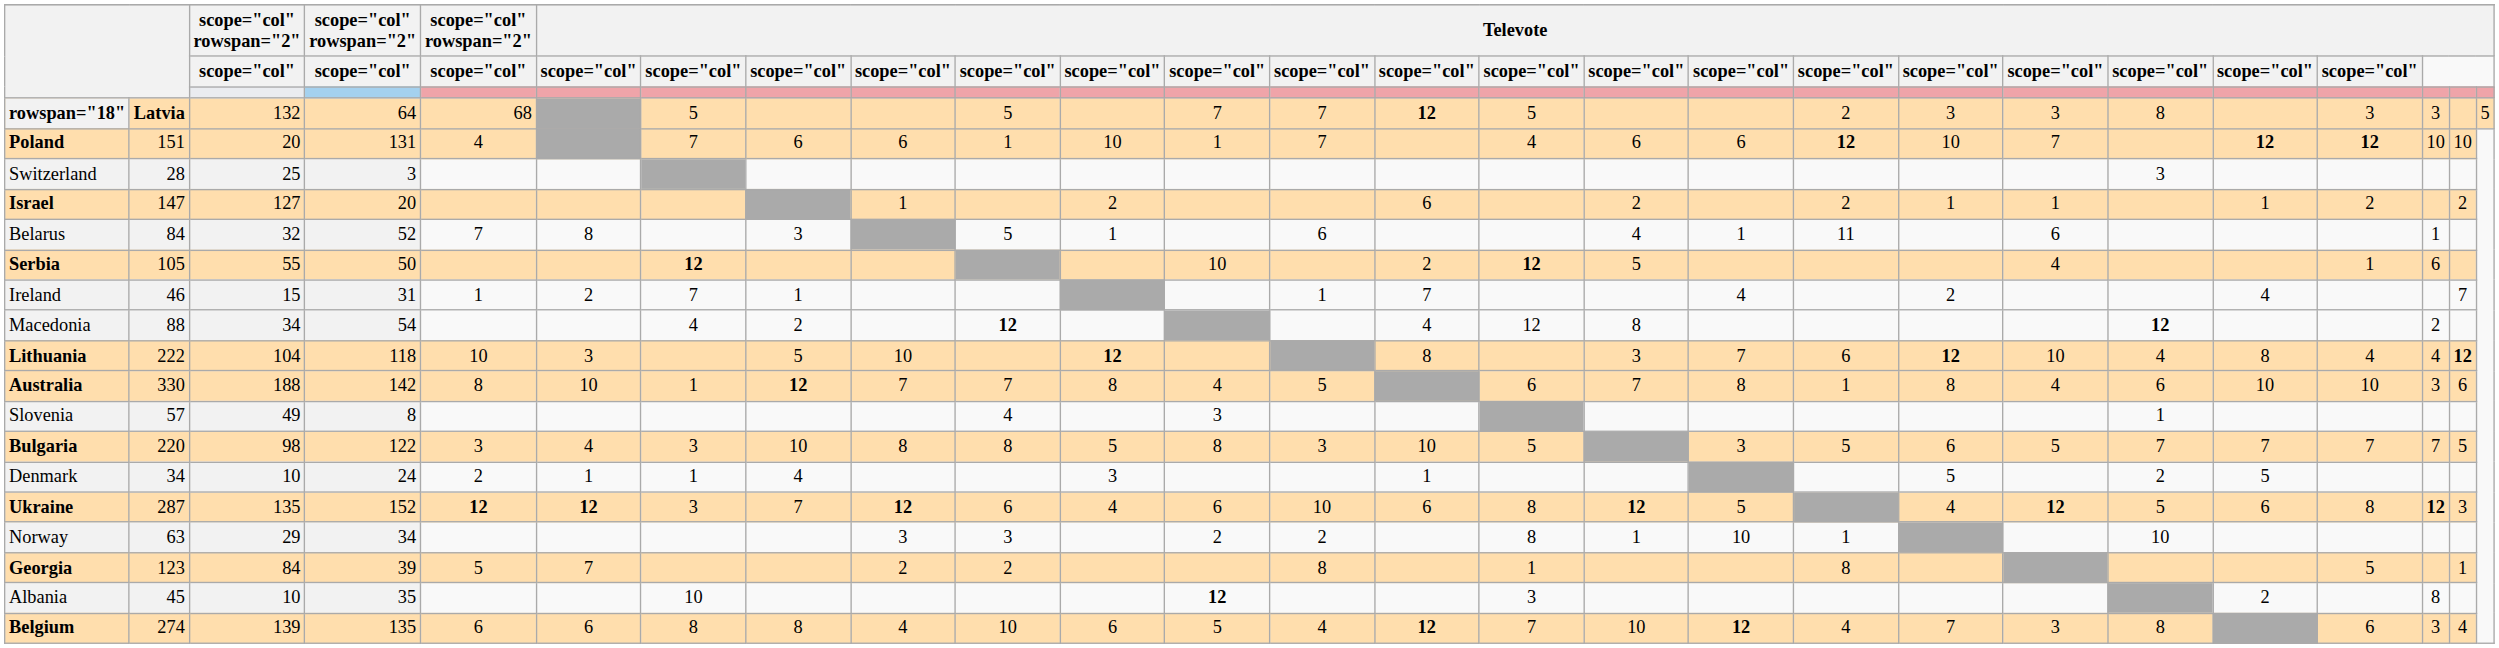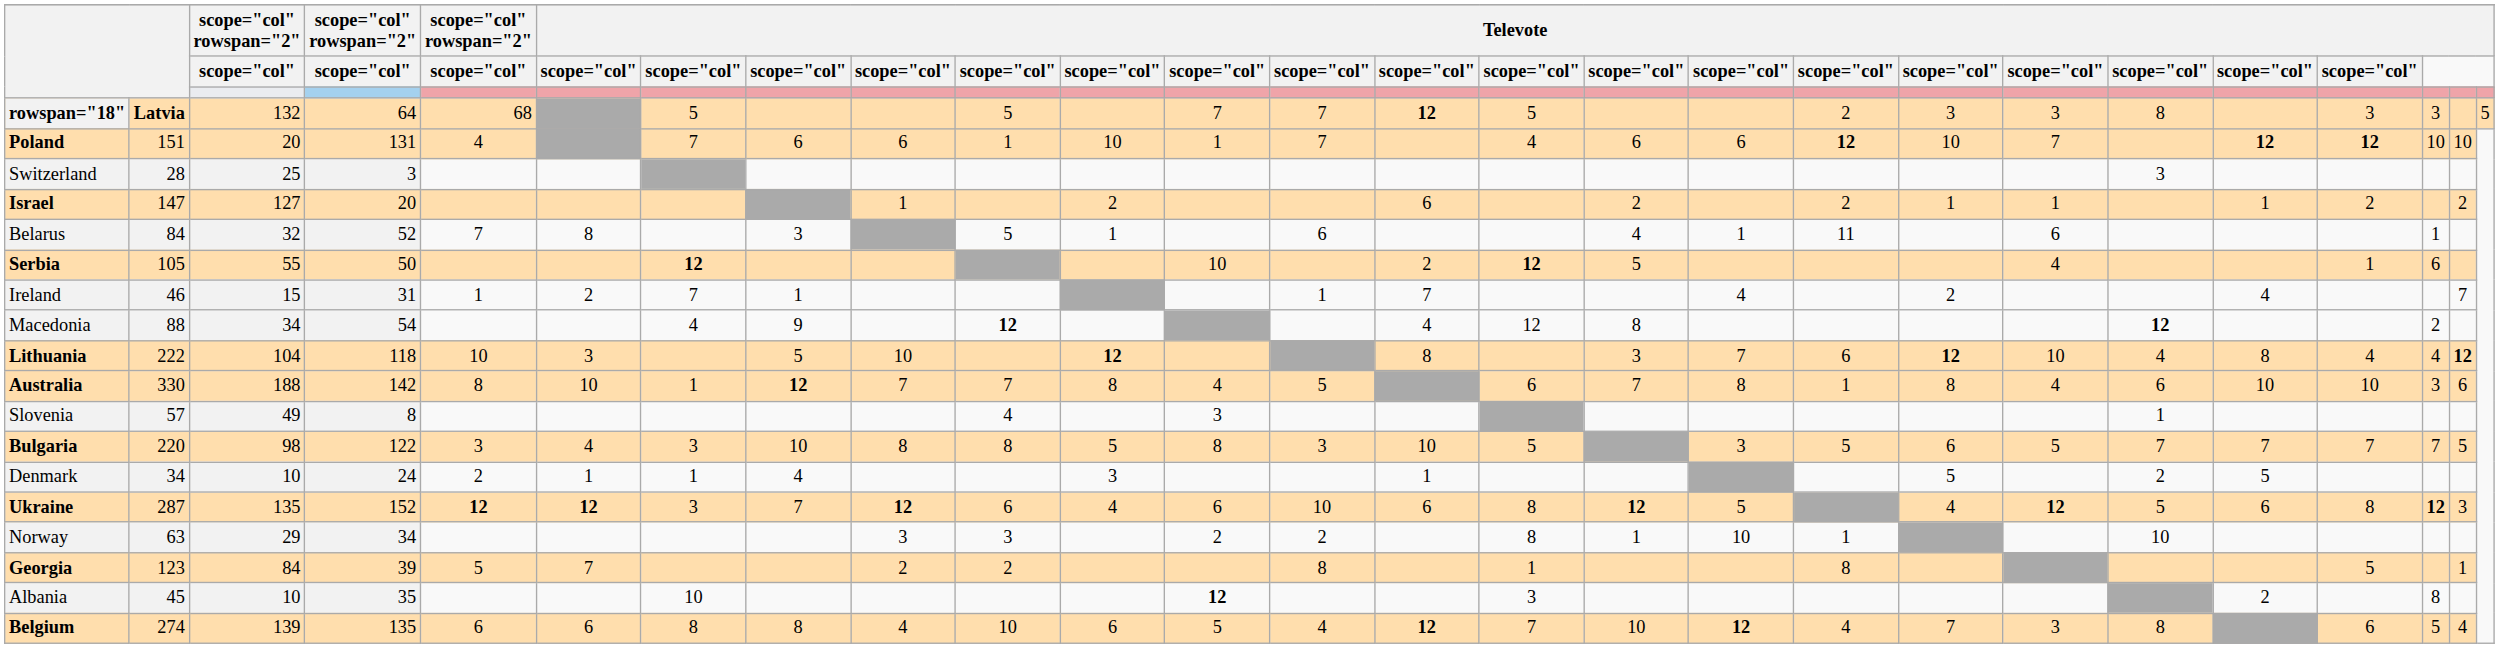(798, 324) 2 -> (798, 324) 9
(2436, 627) 3 -> (2436, 627) 5
